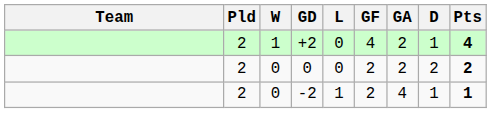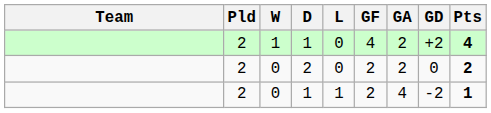columns swapped: (434, 17) <-> (307, 17)
